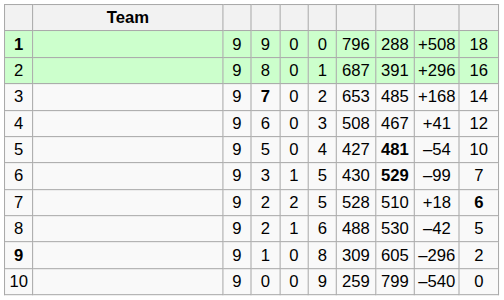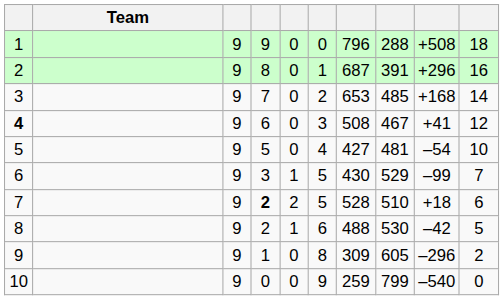(19, 44) bold -> (19, 44) normal
(265, 96) bold -> (265, 96) normal
(19, 123) normal -> (19, 123) bold
(395, 149) bold -> (395, 149) normal
(395, 176) bold -> (395, 176) normal
(265, 202) normal -> (265, 202) bold
(479, 202) bold -> (479, 202) normal
(19, 255) bold -> (19, 255) normal
